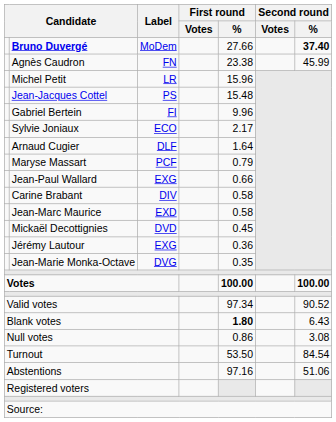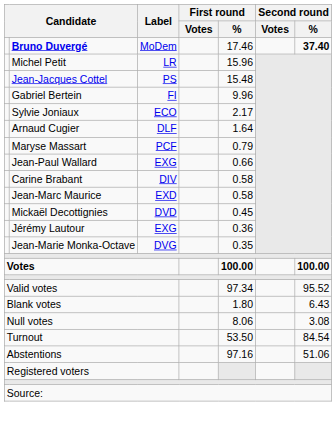(240, 46) 27.66 -> (240, 46) 17.46
- row: (48, 63)
(316, 305) 90.52 -> (316, 288) 95.52
(243, 321) bold -> (243, 305) normal
(243, 338) 0.86 -> (243, 321) 8.06
